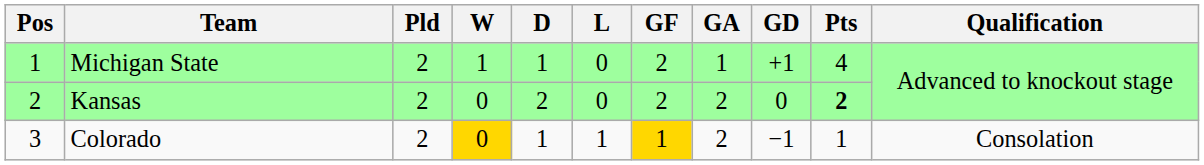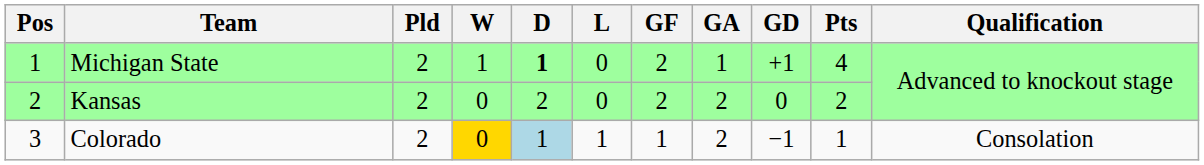(542, 62) normal -> (542, 62) bold
(841, 100) bold -> (841, 100) normal
(542, 139) no background -> (542, 139) lightblue background
(662, 139) gold background -> (662, 139) no background
